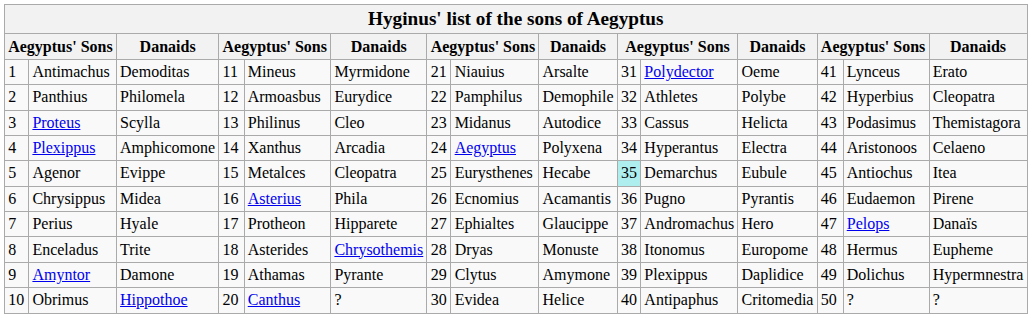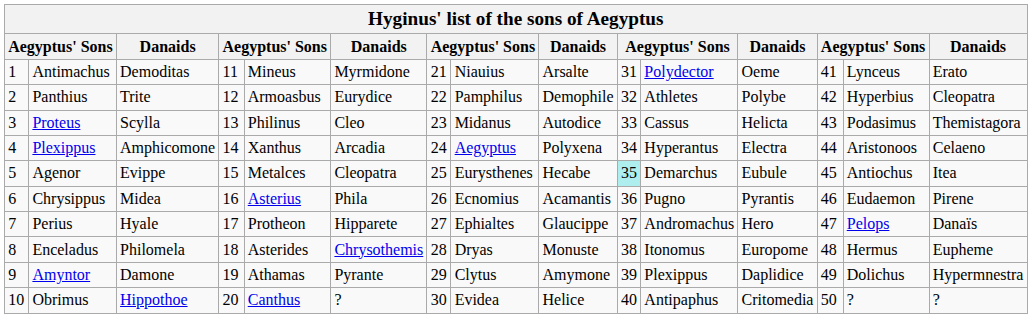(152, 97) Philomela -> (135, 97) Trite
(135, 249) Trite -> (152, 249) Philomela
